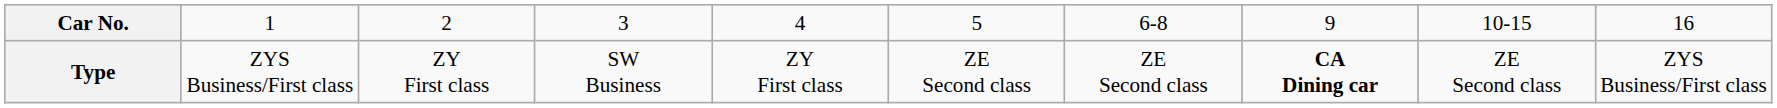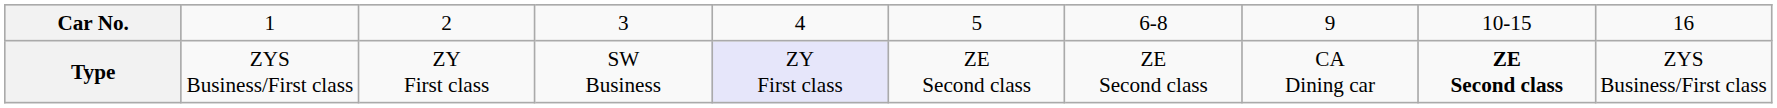(800, 71) no background -> (800, 71) lavender background
(1330, 71) bold -> (1330, 71) normal
(1507, 71) normal -> (1507, 71) bold
